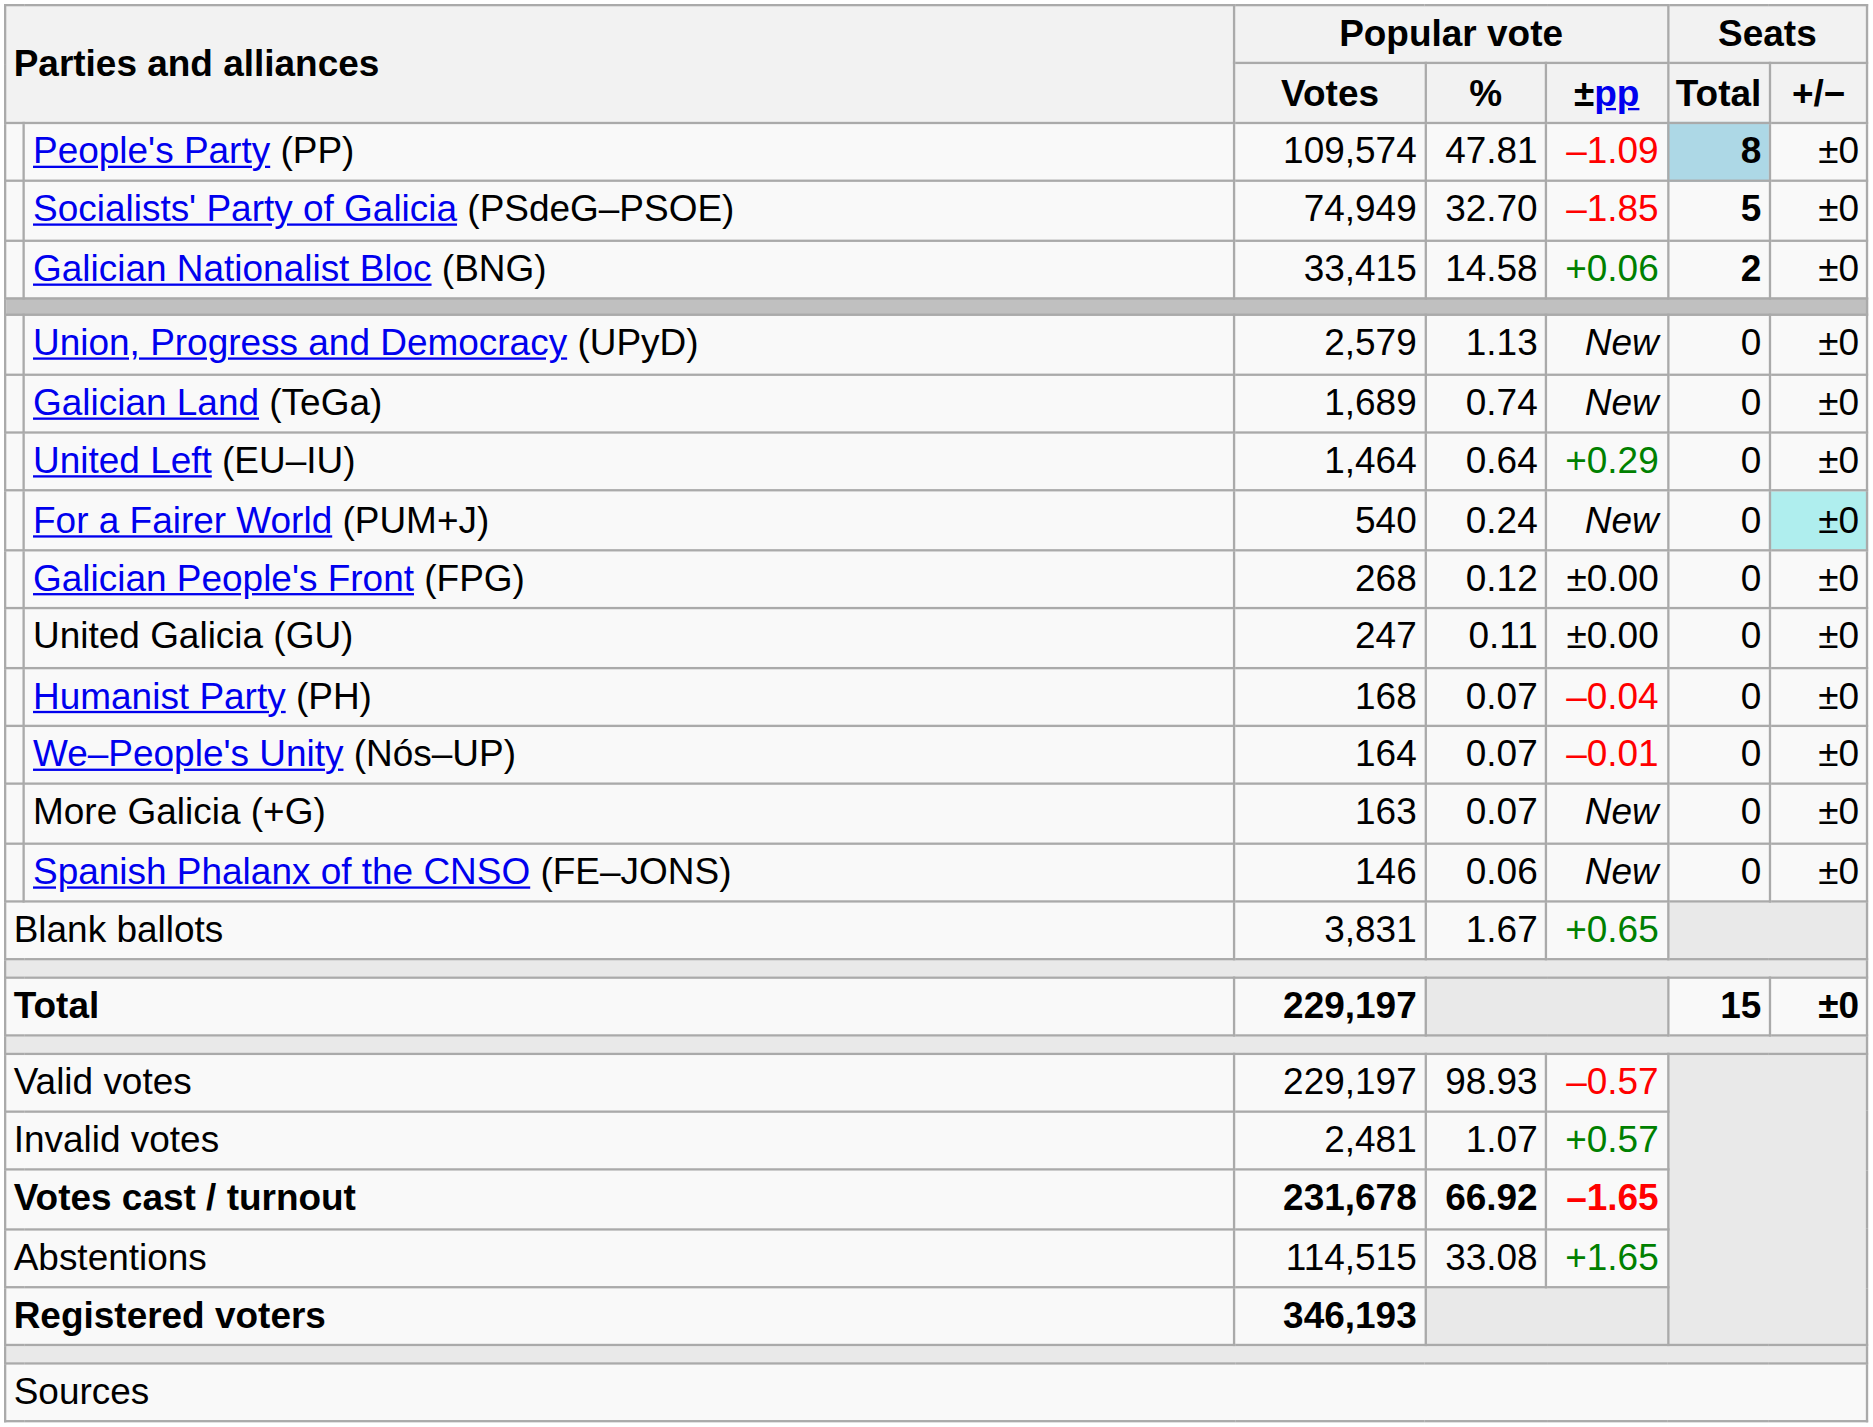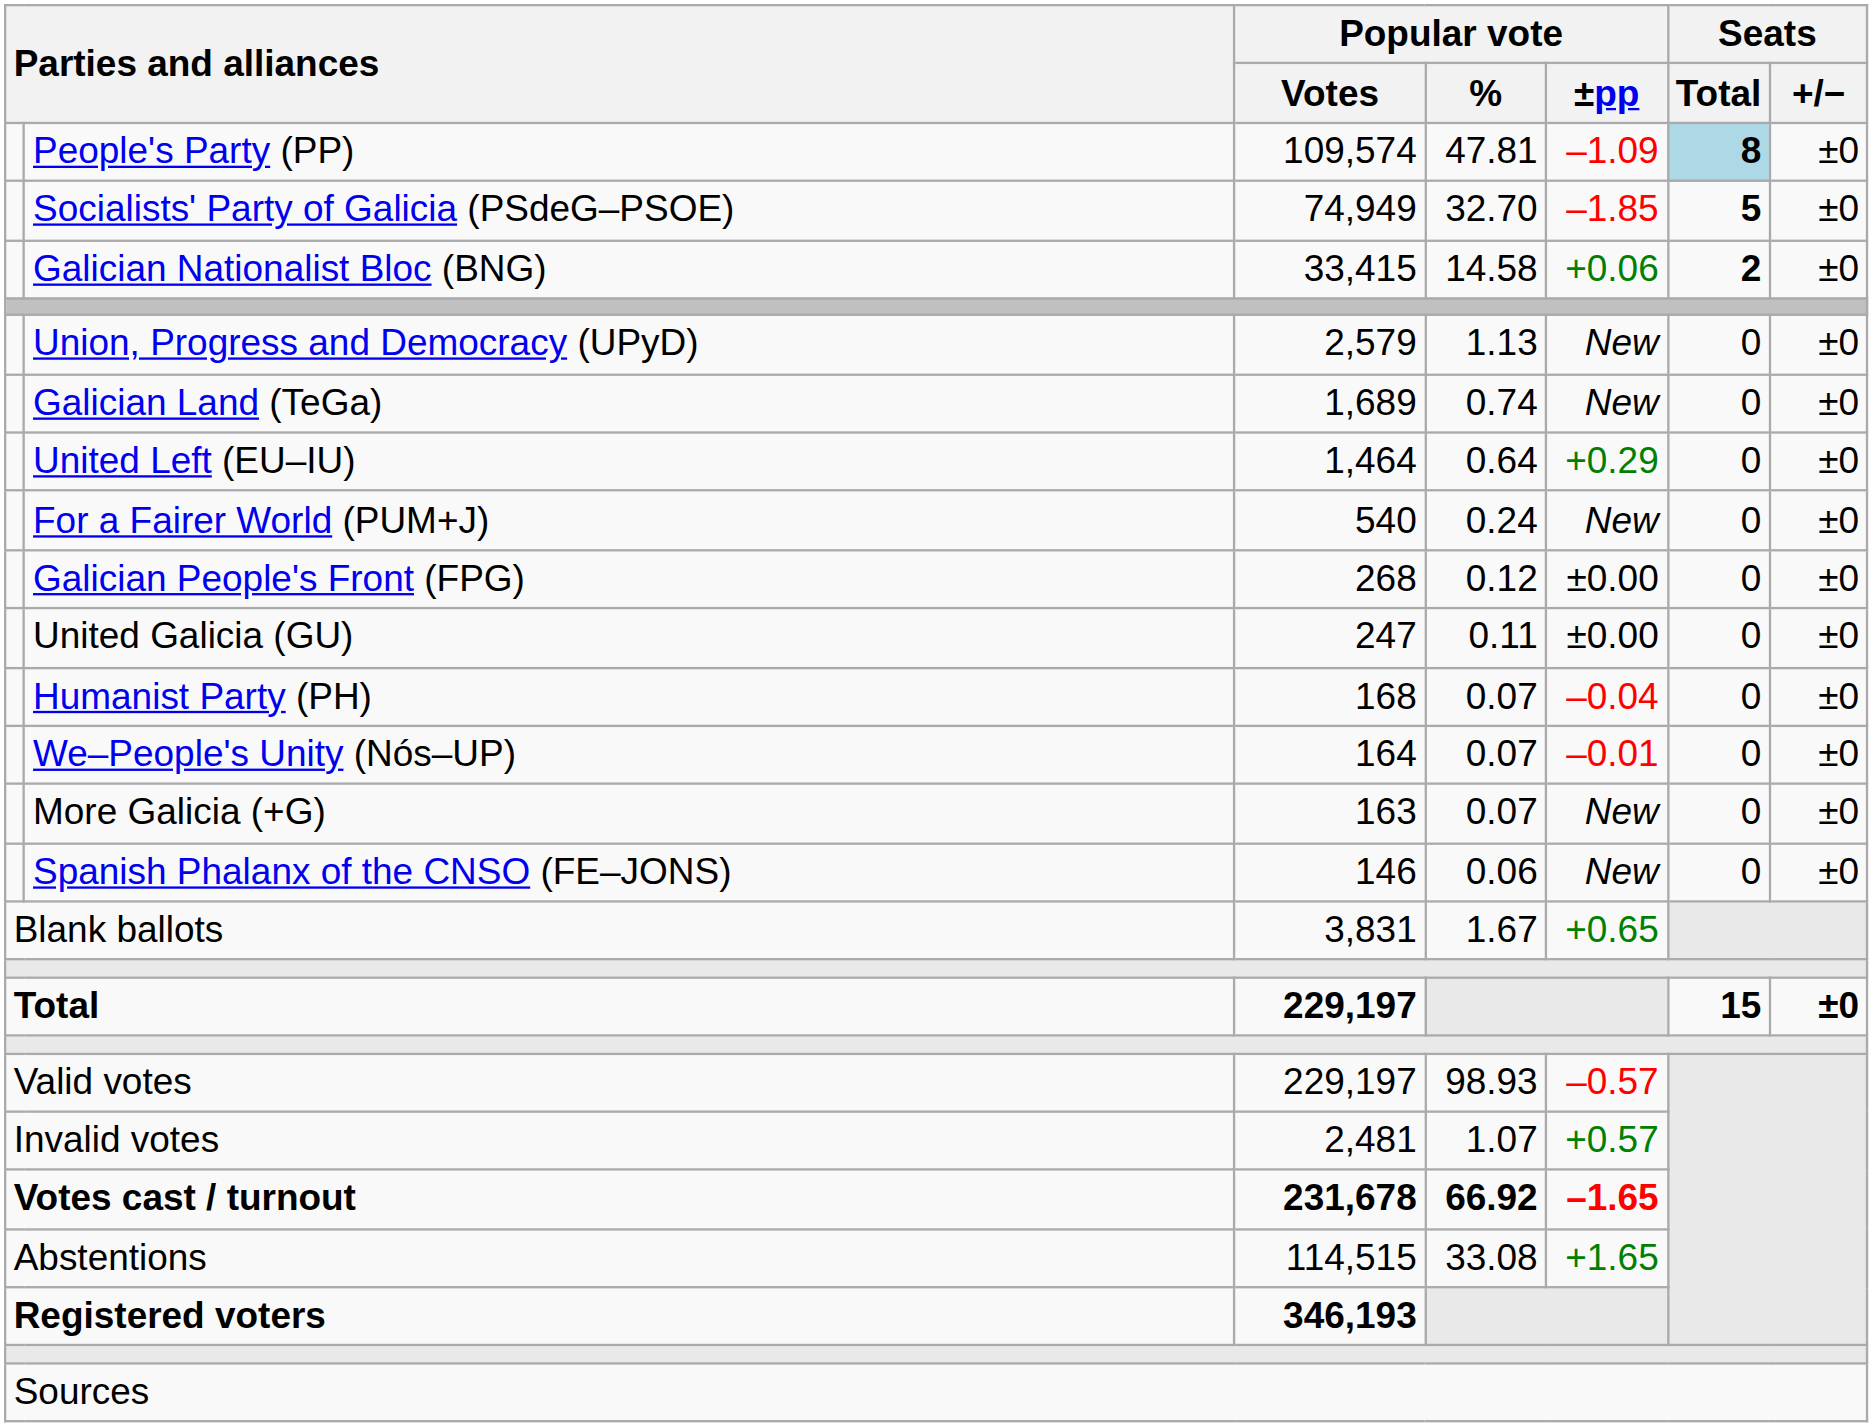(1839, 519) paleturquoise background -> (1839, 519) no background
